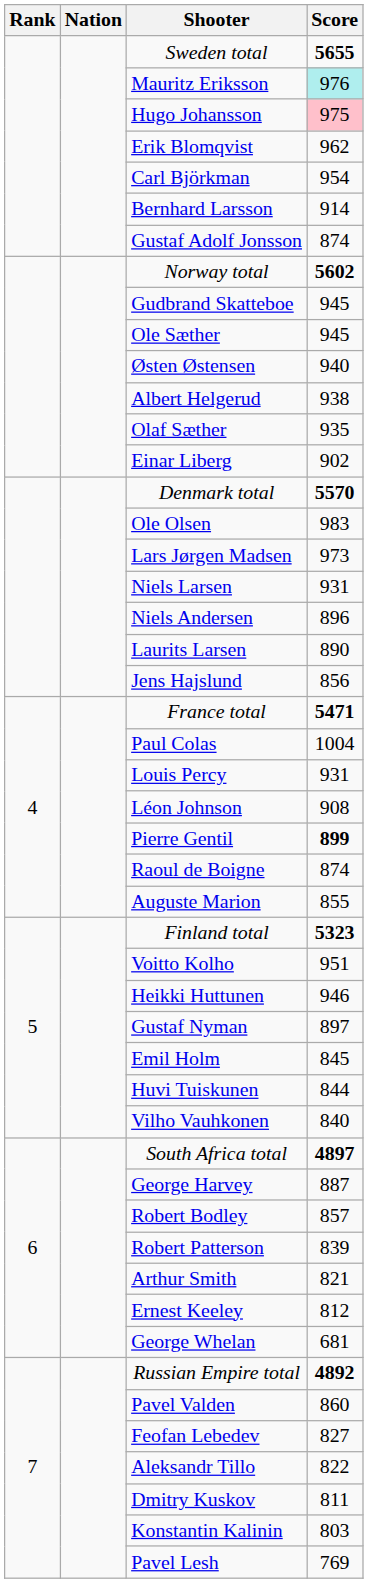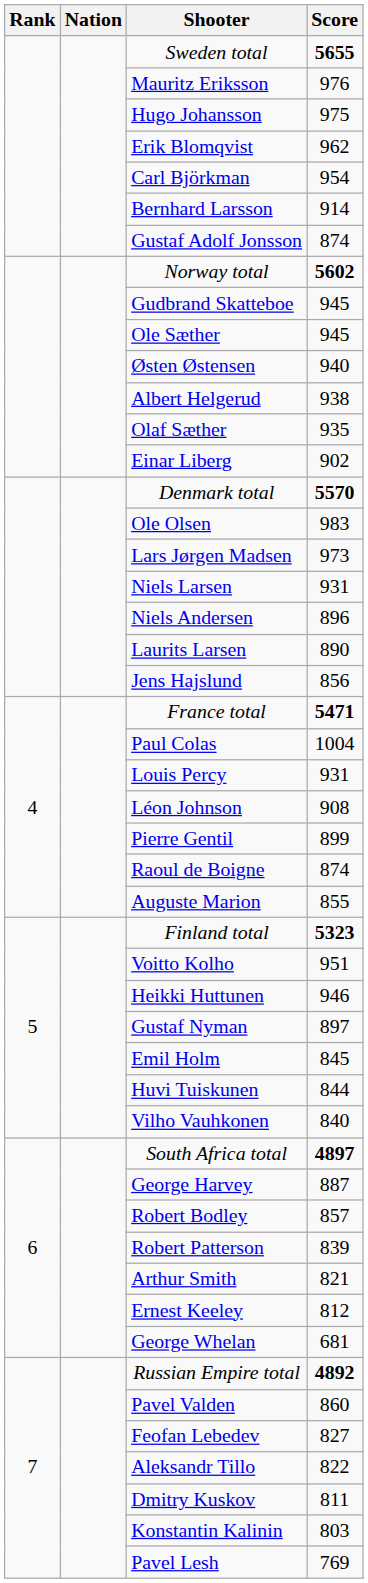(335, 83) paleturquoise background -> (335, 83) no background
(335, 114) pink background -> (335, 114) no background
(335, 838) bold -> (335, 838) normal
